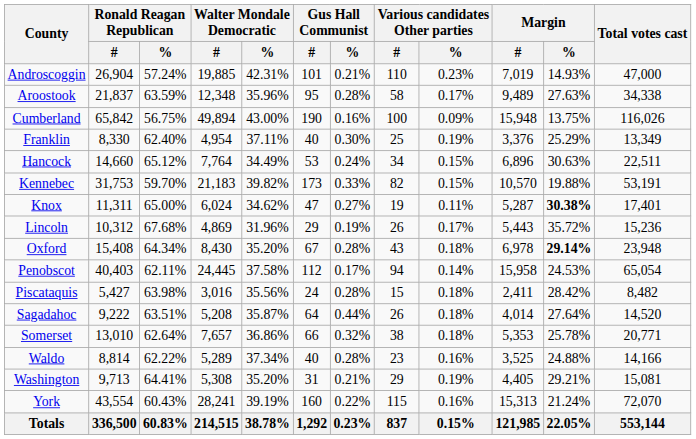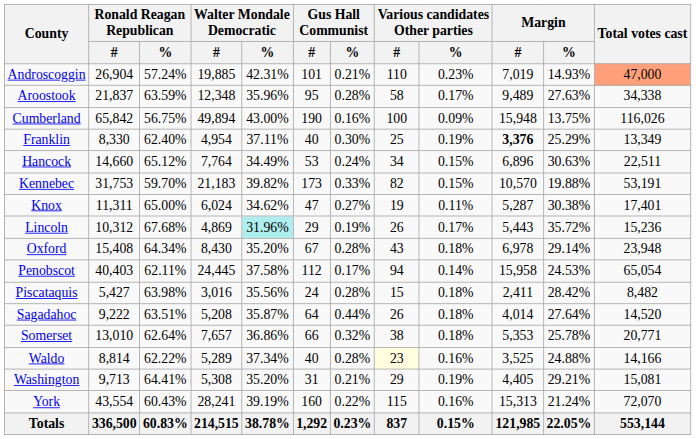(642, 74) no background -> (642, 74) lightsalmon background
(518, 140) normal -> (518, 140) bold
(569, 205) bold -> (569, 205) normal
(267, 227) no background -> (267, 227) paleturquoise background
(569, 249) bold -> (569, 249) normal
(397, 358) no background -> (397, 358) lightyellow background
